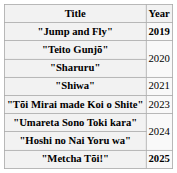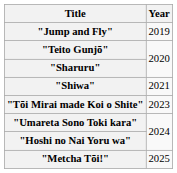(159, 31) bold -> (159, 31) normal
(159, 159) bold -> (159, 159) normal
